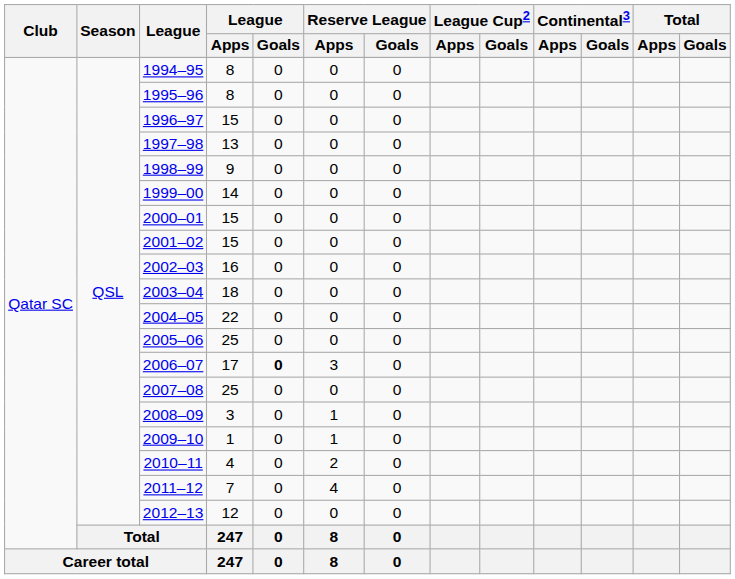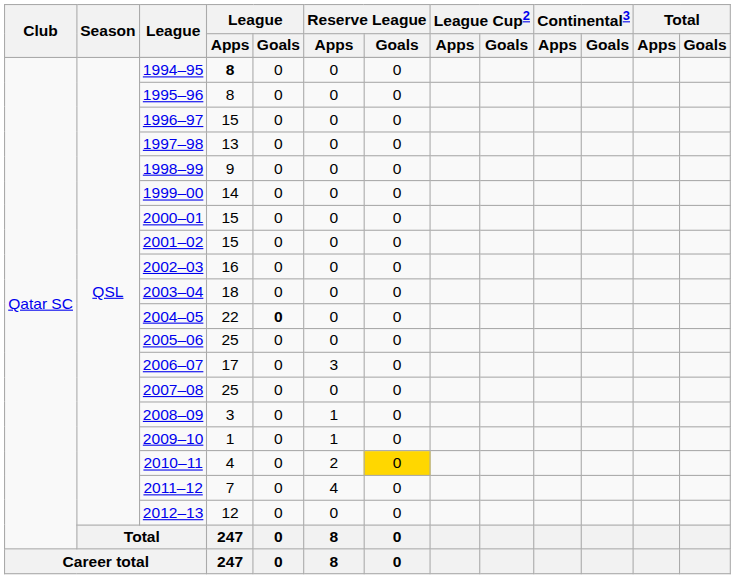(230, 70) normal -> (230, 70) bold
(278, 316) normal -> (278, 316) bold
(278, 365) bold -> (278, 365) normal
(397, 464) no background -> (397, 464) gold background
